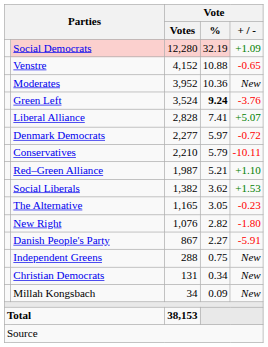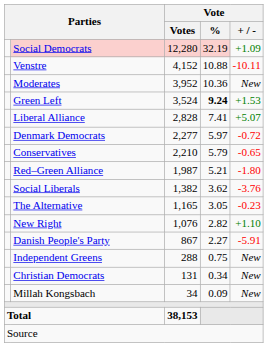(249, 65) -0.65 -> (247, 65) -10.11
(249, 100) -3.76 -> (248, 100) +1.53
(247, 153) -10.11 -> (249, 153) -0.65
(248, 170) +1.10 -> (249, 170) -1.80
(248, 188) +1.53 -> (249, 188) -3.76
(249, 223) -1.80 -> (248, 223) +1.10
